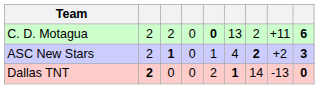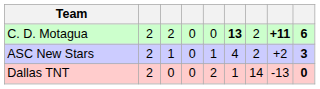(214, 34) bold -> (214, 34) normal
(235, 34) normal -> (235, 34) bold
(280, 34) normal -> (280, 34) bold
(171, 53) bold -> (171, 53) normal
(256, 53) bold -> (256, 53) normal
(150, 73) bold -> (150, 73) normal
(235, 73) bold -> (235, 73) normal
